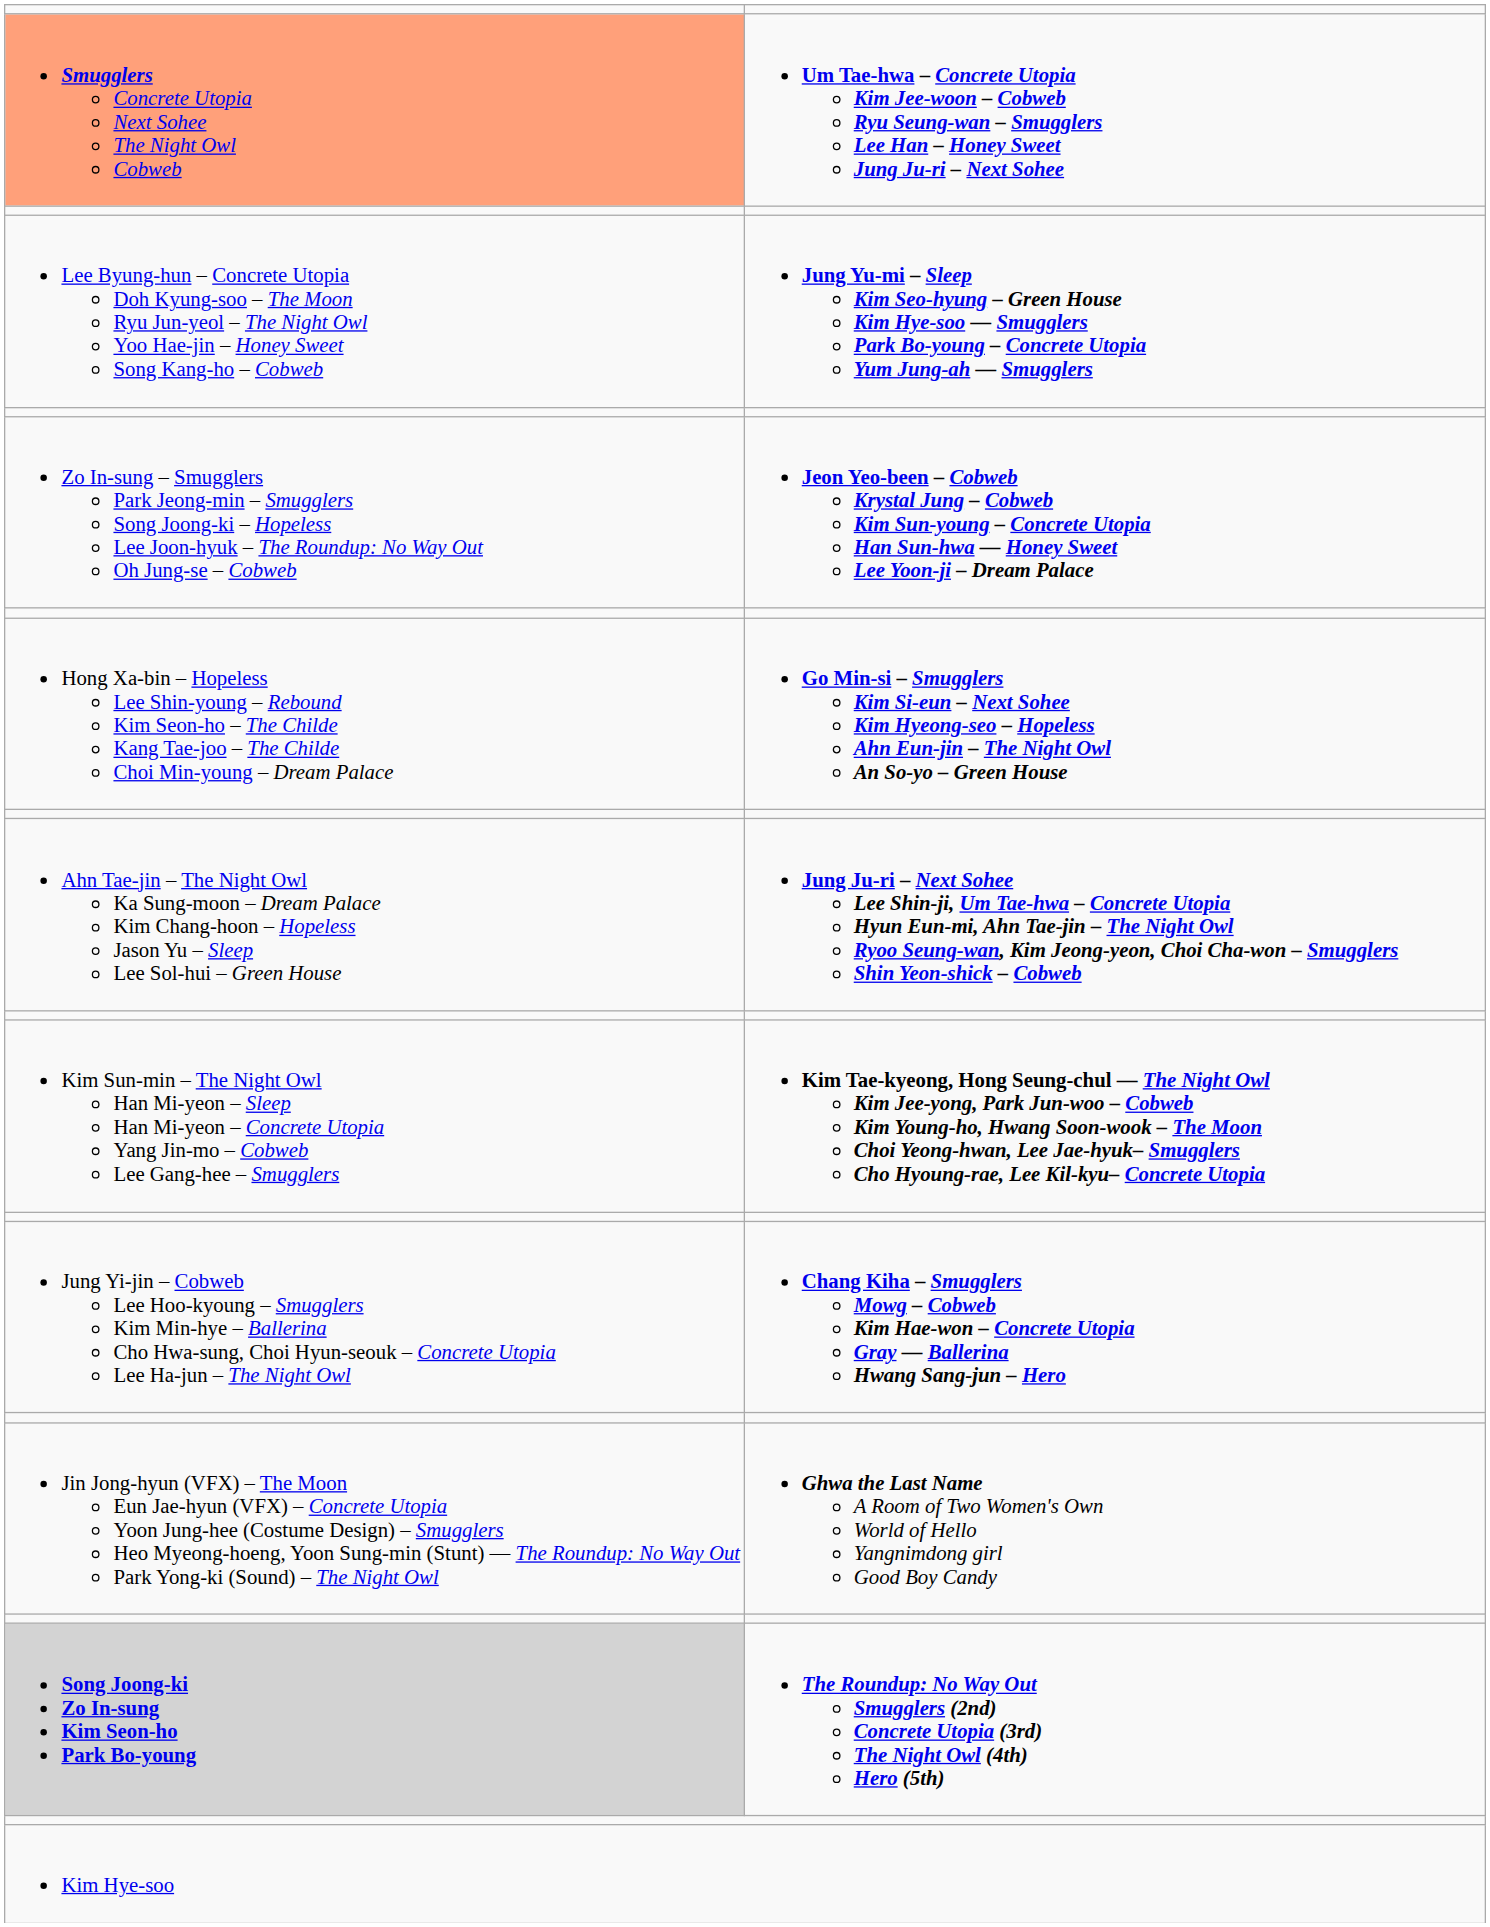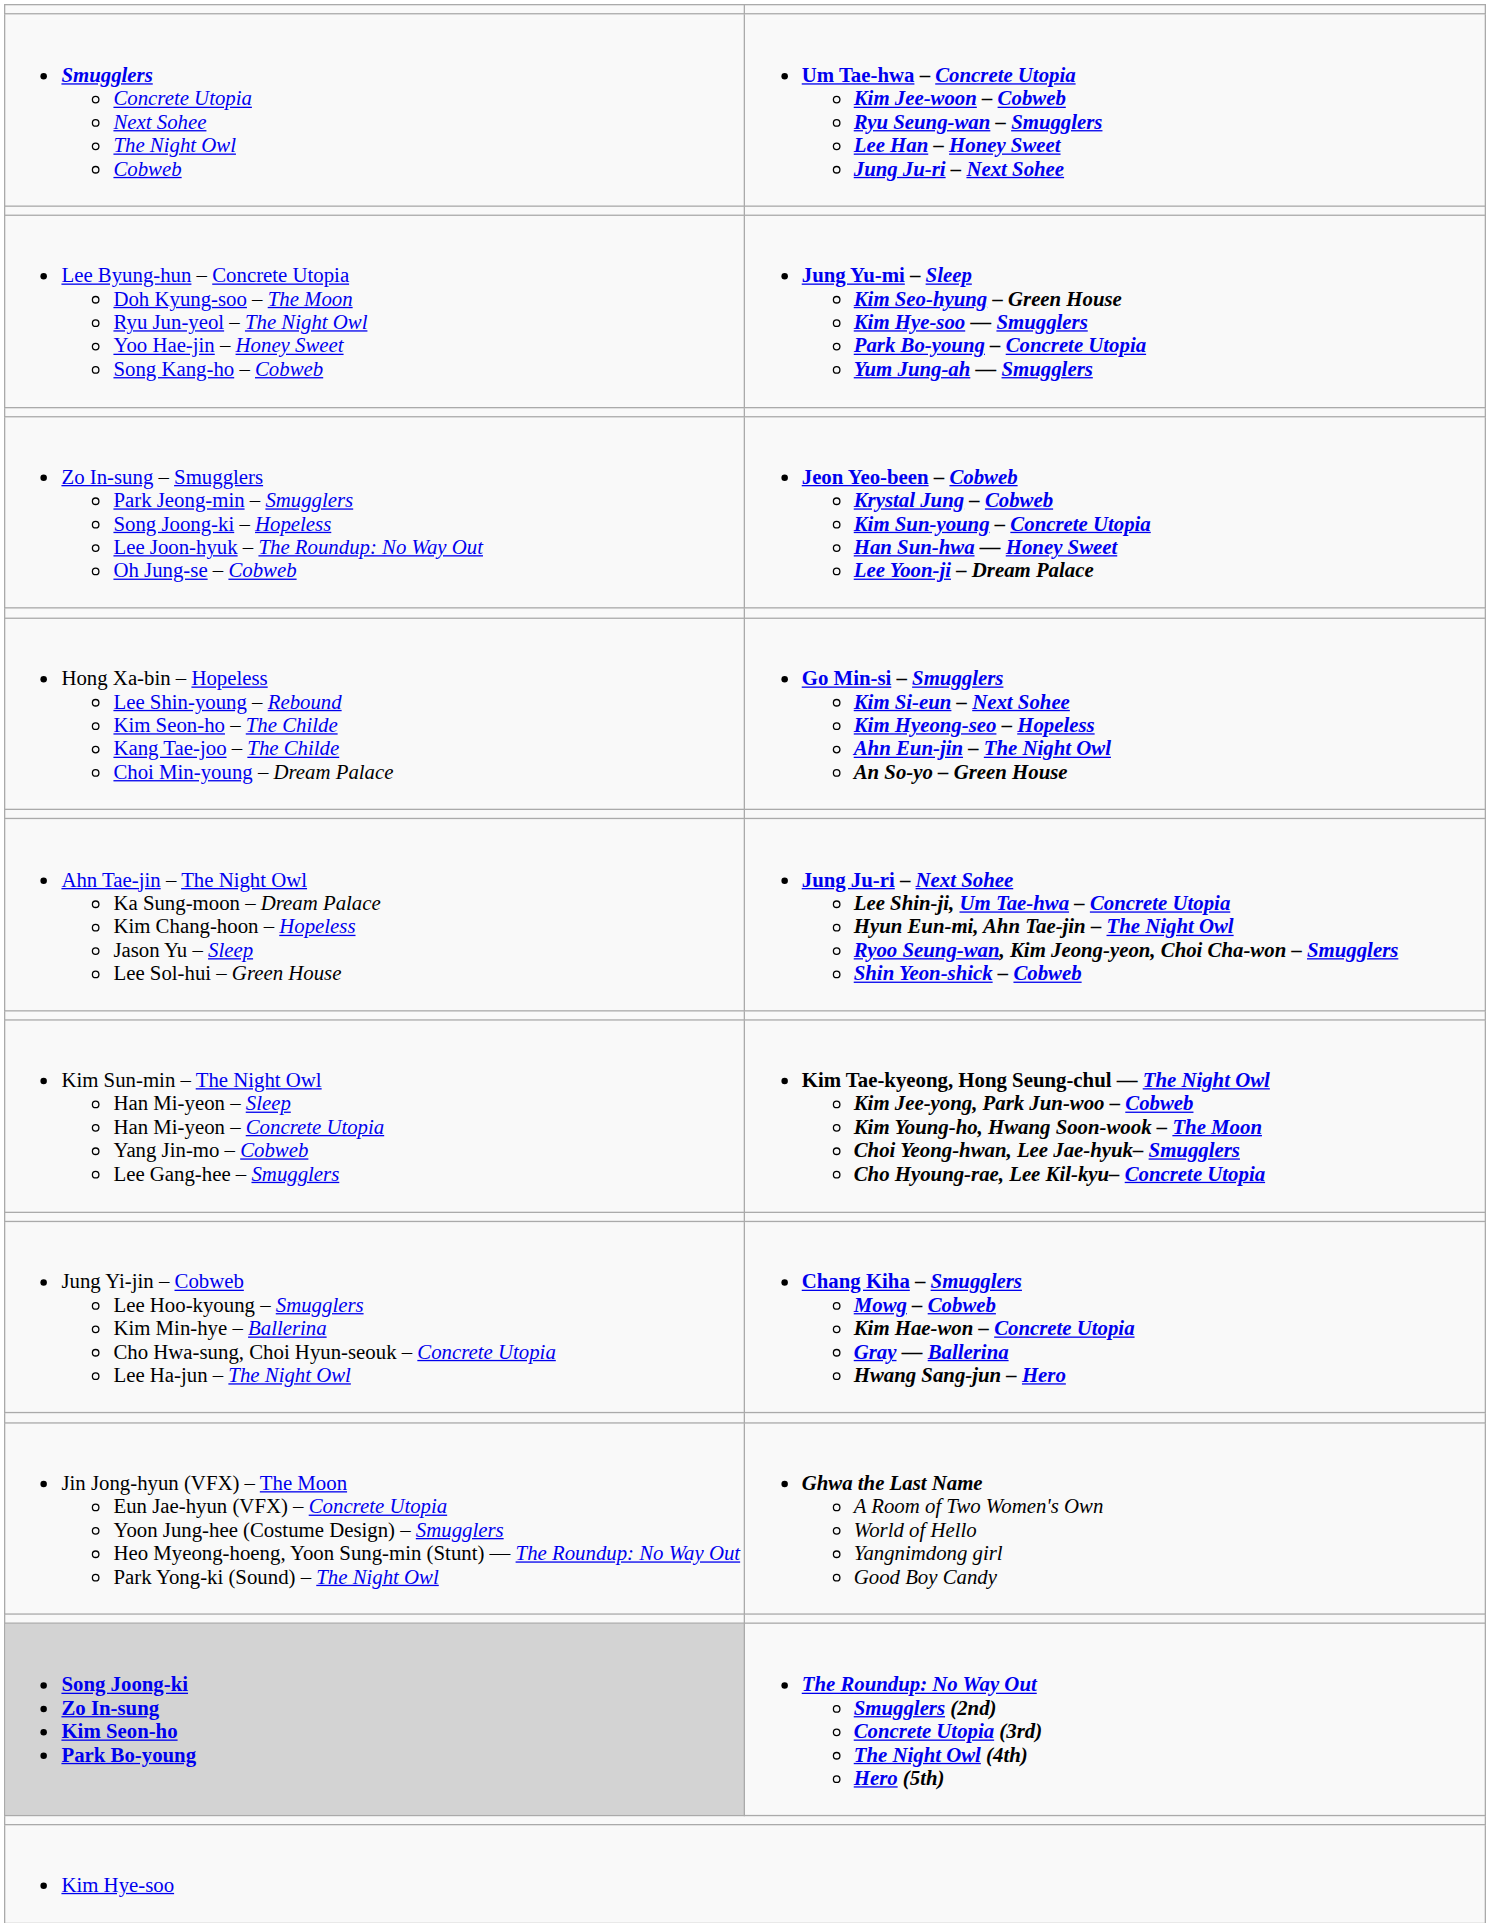(375, 122) lightsalmon background -> (375, 122) no background
